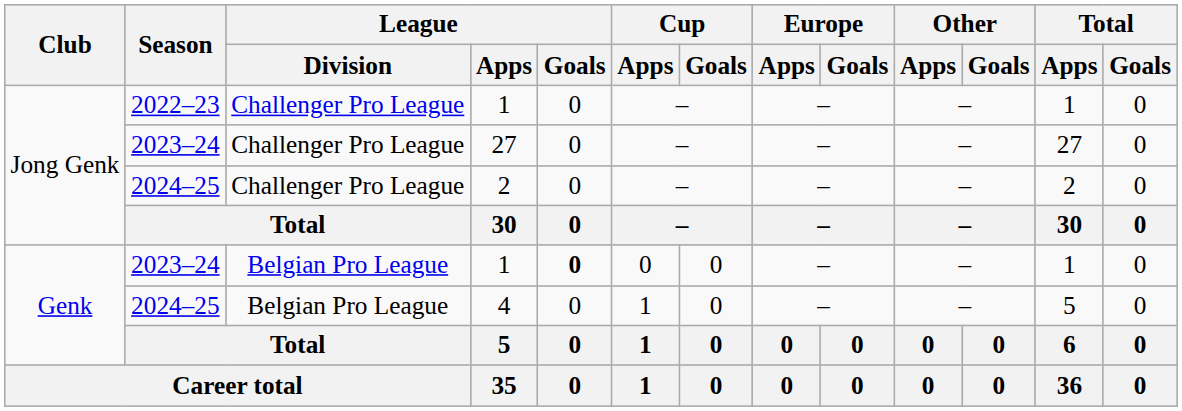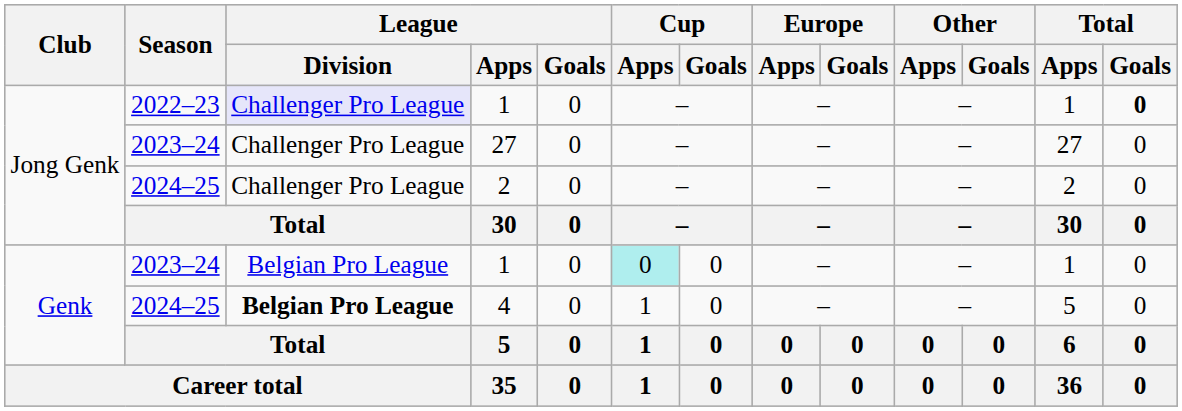(348, 104) no background -> (348, 104) lavender background
(1140, 104) normal -> (1140, 104) bold
(575, 265) bold -> (575, 265) normal
(645, 265) no background -> (645, 265) paleturquoise background
(348, 305) normal -> (348, 305) bold
